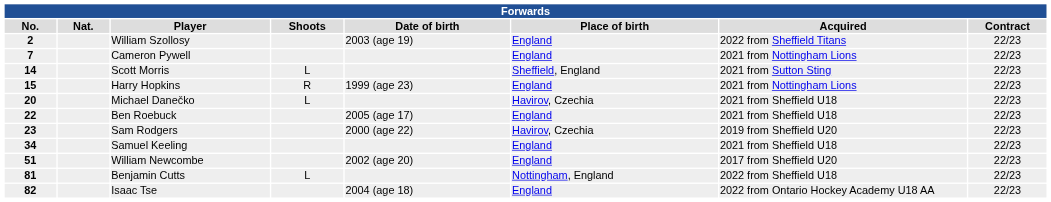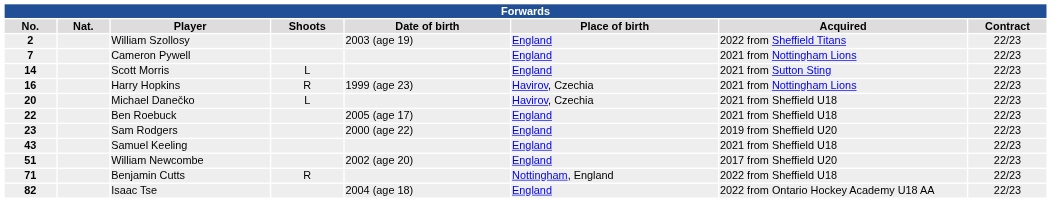(556, 71) Sheffield, England -> (532, 71) England
(30, 86) 15 -> (30, 86) 16
(532, 86) England -> (553, 86) Havirov, Czechia
(553, 131) Havirov, Czechia -> (532, 131) England
(30, 145) 34 -> (30, 145) 43
(30, 175) 81 -> (30, 175) 71
(307, 175) L -> (307, 175) R
